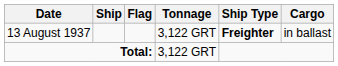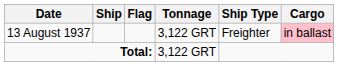(248, 33) bold -> (246, 33) normal
(307, 33) no background -> (307, 33) pink background
